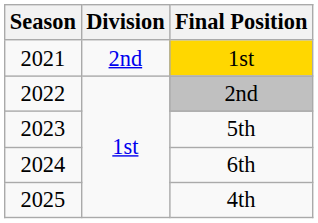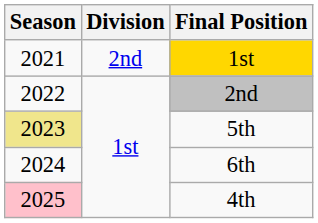(43, 128) no background -> (43, 128) khaki background
(43, 199) no background -> (43, 199) pink background
